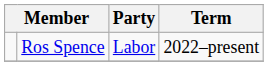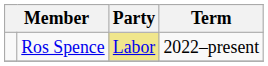(134, 46) no background -> (134, 46) khaki background
